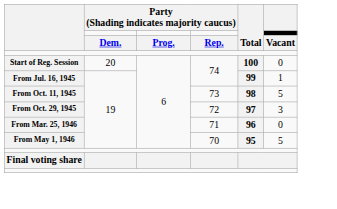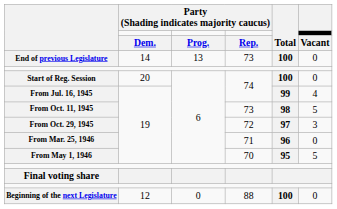+ row: (61, 58)
(280, 78) 1 -> (315, 94) 4
+ row: (61, 196)
